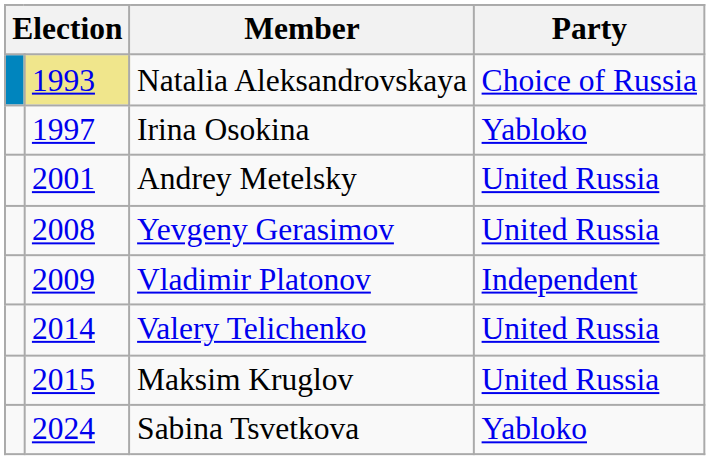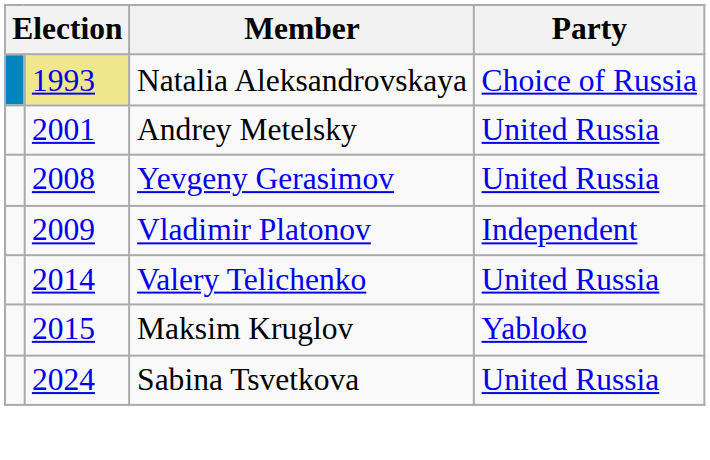- row: (223, 129)
(570, 379) United Russia -> (534, 329) Yabloko
(534, 429) Yabloko -> (570, 379) United Russia
